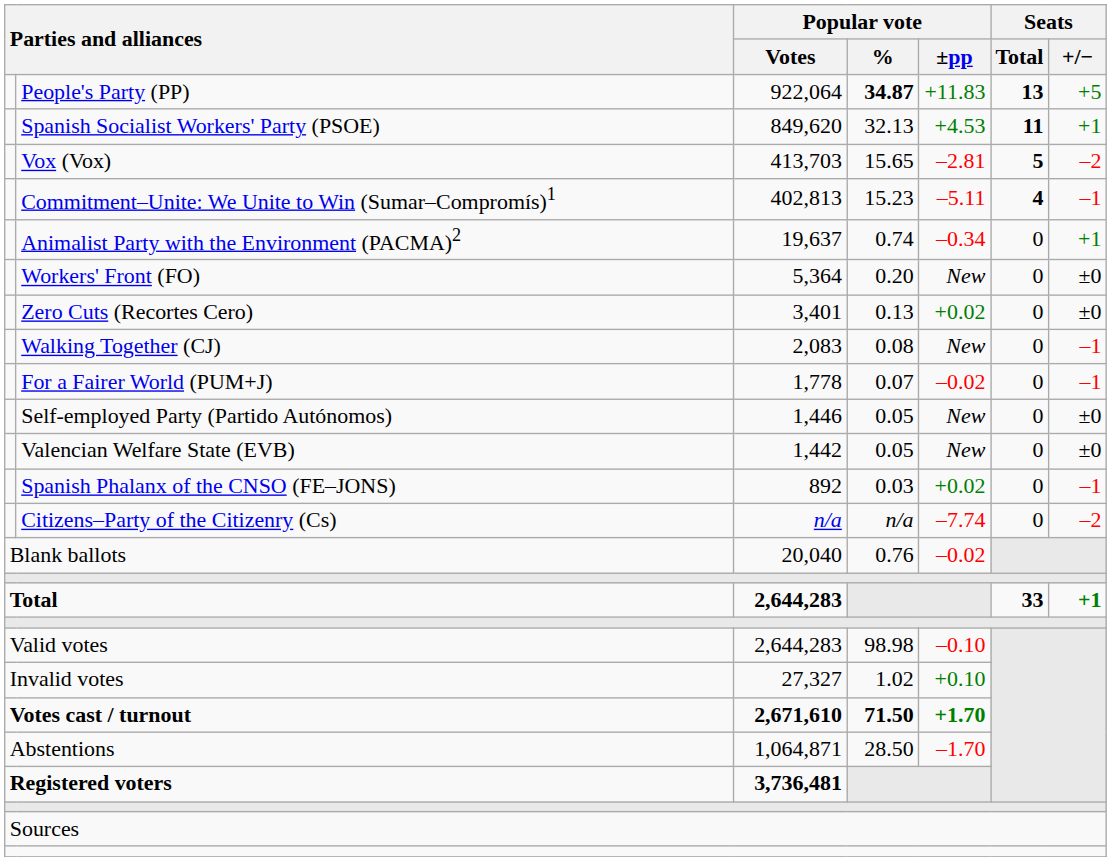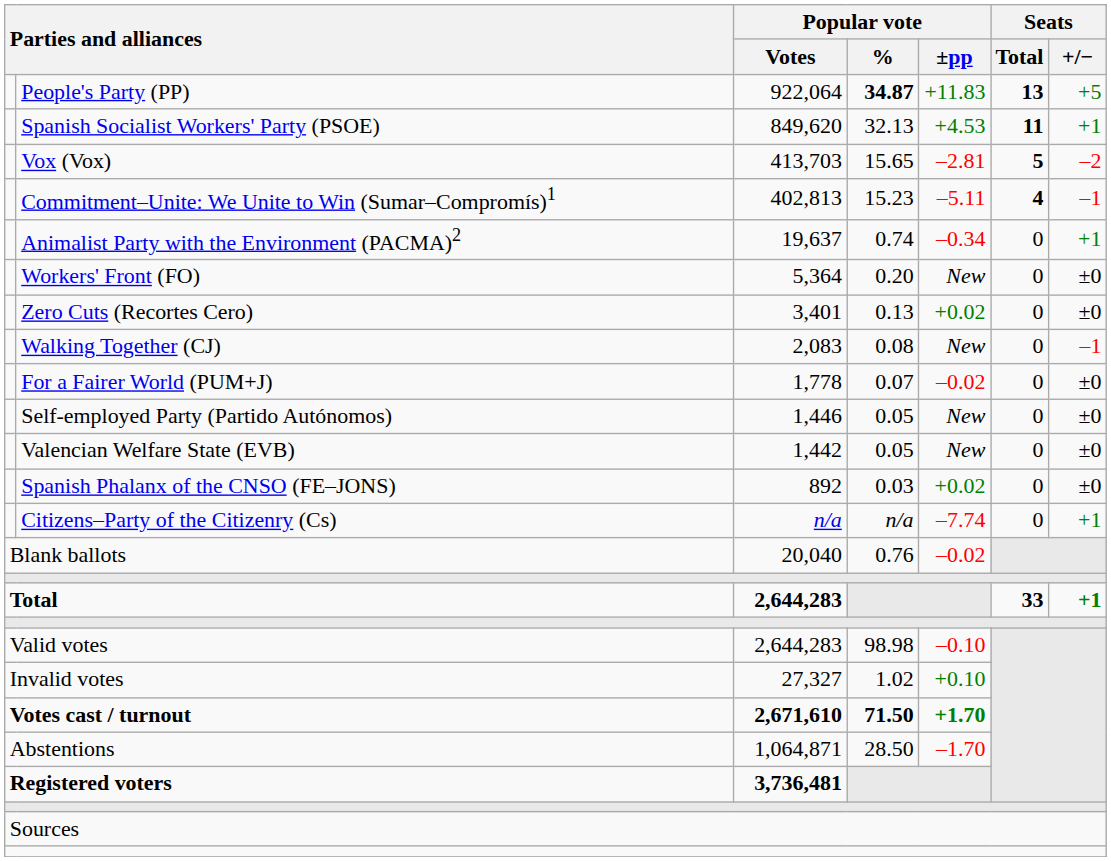(1090, 381) –1 -> (1090, 381) ±0
(1090, 485) –1 -> (1090, 485) ±0
(1090, 520) –2 -> (1090, 520) +1
